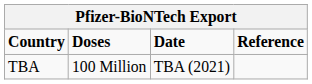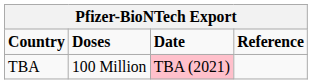(192, 66) no background -> (192, 66) pink background
